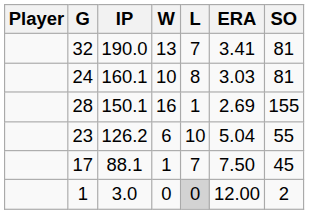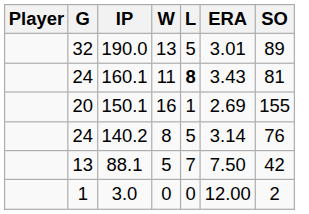(195, 48) 7 -> (191, 48) 5
(237, 48) 3.41 -> (228, 48) 3.01
(284, 48) 81 -> (275, 48) 89
(166, 77) 10 -> (166, 77) 11
(195, 77) normal -> (191, 77) bold
(237, 77) 3.03 -> (228, 77) 3.43
(83, 106) 28 -> (83, 106) 20
+ row: (125, 135)
- row: (125, 135)
(83, 164) 17 -> (83, 164) 13
(166, 164) 1 -> (166, 164) 5
(284, 164) 45 -> (275, 164) 42
(195, 194) lightgrey background -> (191, 194) no background
